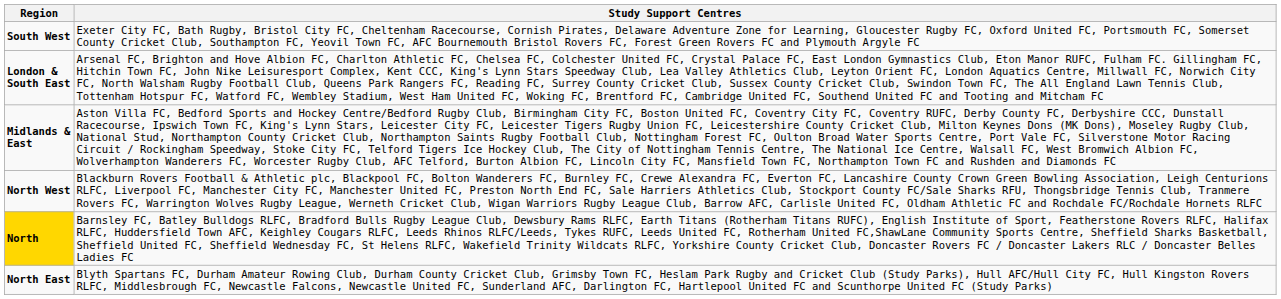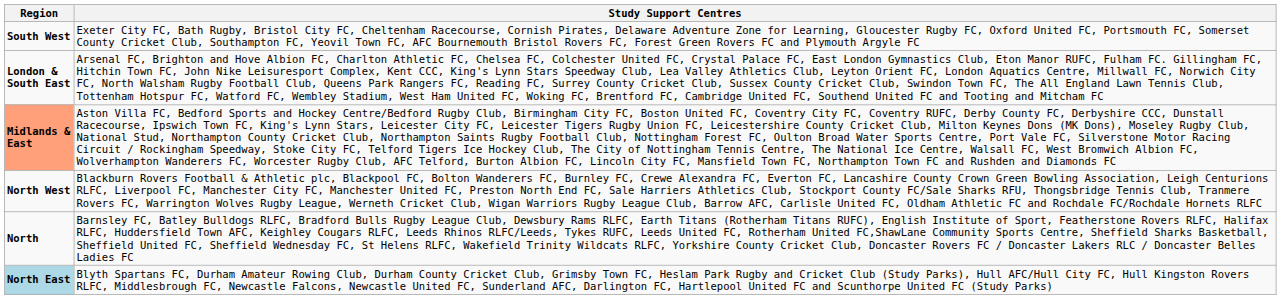(39, 137) no background -> (39, 137) lightsalmon background
(23, 239) gold background -> (23, 239) no background
(39, 280) no background -> (39, 280) lightblue background
